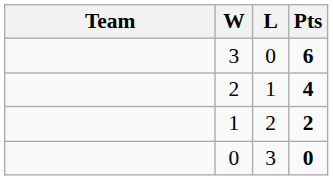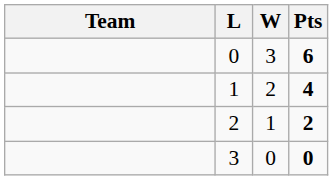columns swapped: (234, 21) <-> (271, 21)
